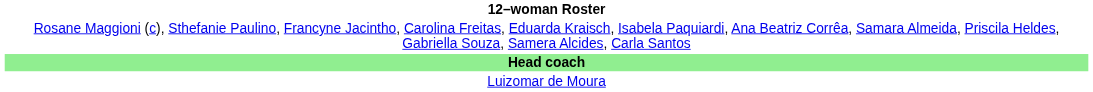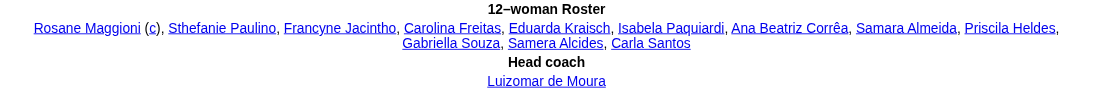(547, 62) lightgreen background -> (547, 62) no background
